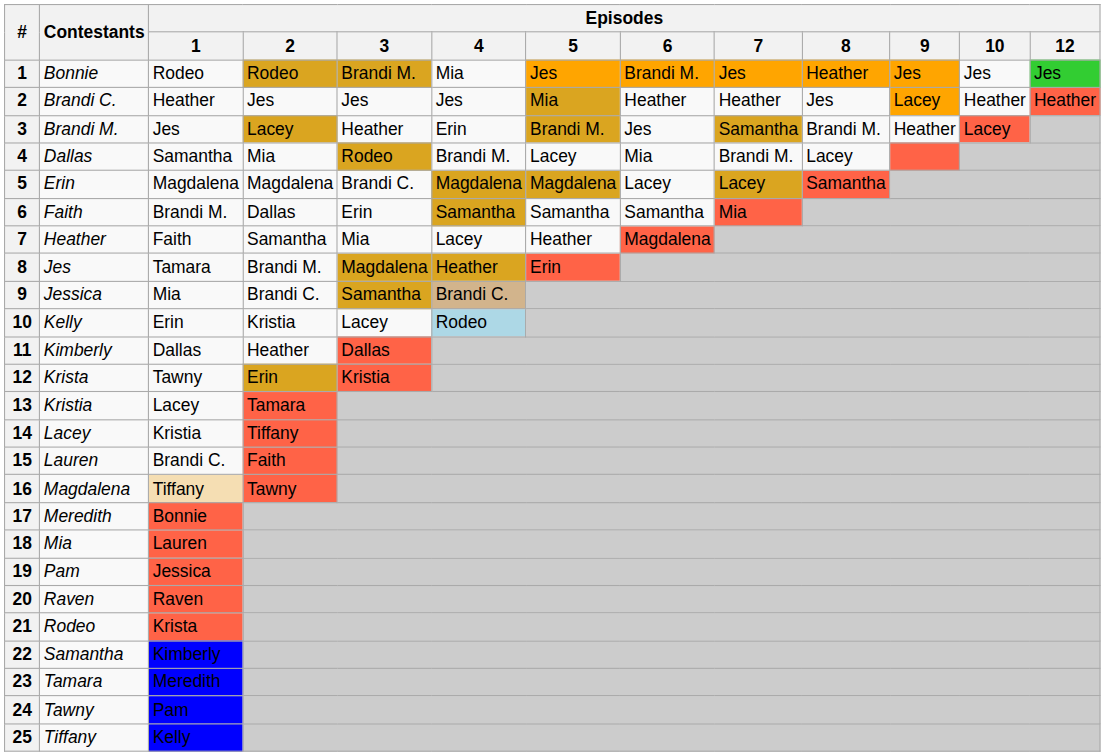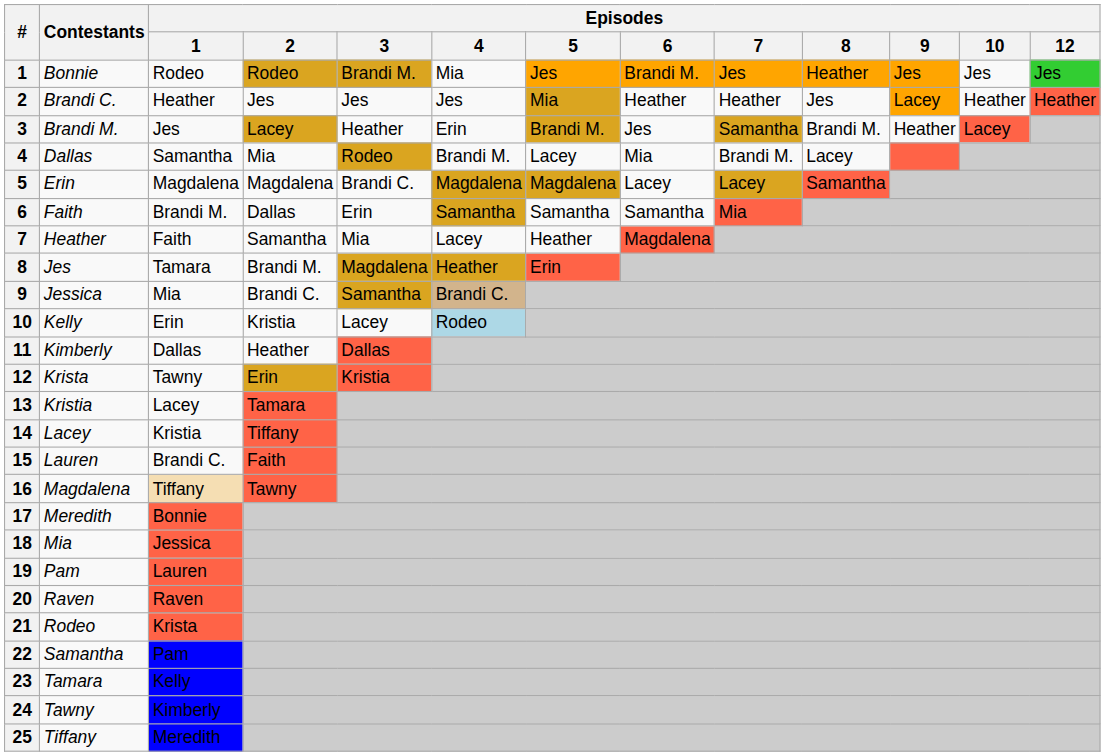(180, 543) Lauren -> (182, 543) Jessica
(182, 571) Jessica -> (180, 571) Lauren
(187, 654) Kimberly -> (171, 654) Pam
(187, 682) Meredith -> (172, 682) Kelly
(171, 709) Pam -> (187, 709) Kimberly
(172, 737) Kelly -> (187, 737) Meredith
